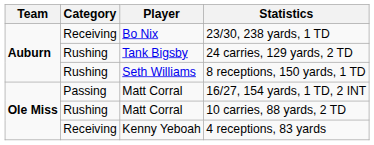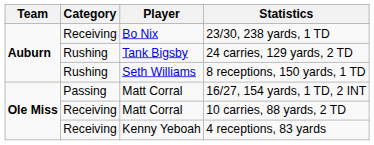(86, 110) Rushing -> (90, 110) Receiving
